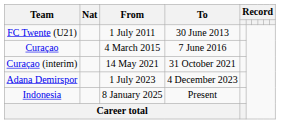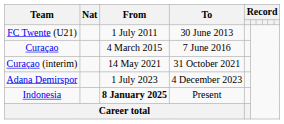(132, 95) normal -> (134, 95) bold
